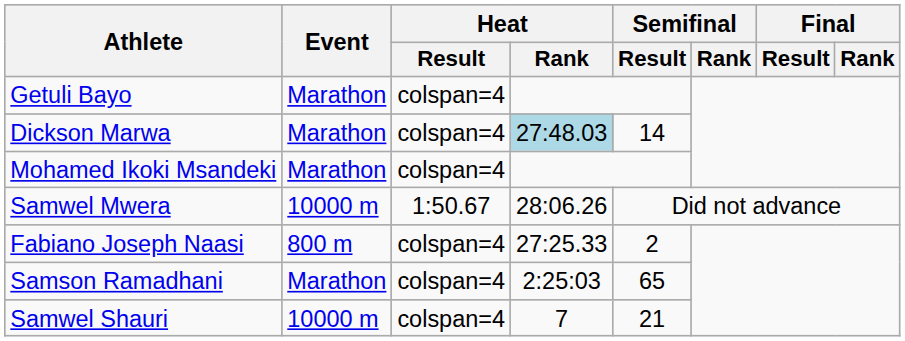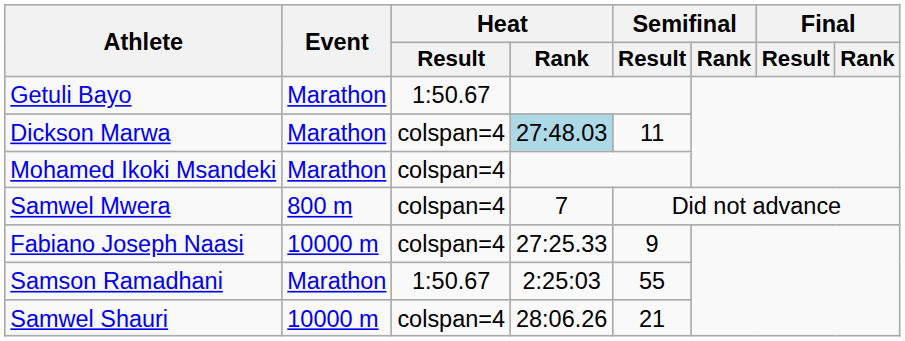(451, 96) colspan=4 -> (451, 96) 1:50.67
(652, 133) 14 -> (652, 133) 11
(333, 207) 10000 m -> (320, 207) 800 m
(451, 207) 1:50.67 -> (451, 207) colspan=4
(562, 207) 28:06.26 -> (562, 207) 7
(320, 244) 800 m -> (333, 244) 10000 m
(652, 244) 2 -> (652, 244) 9
(451, 281) colspan=4 -> (451, 281) 1:50.67
(652, 281) 65 -> (652, 281) 55
(562, 318) 7 -> (562, 318) 28:06.26
